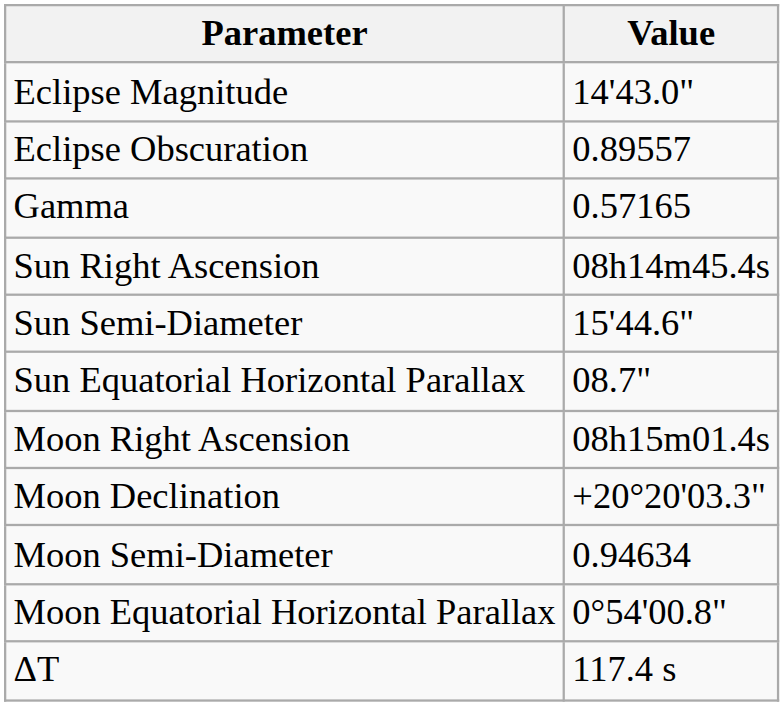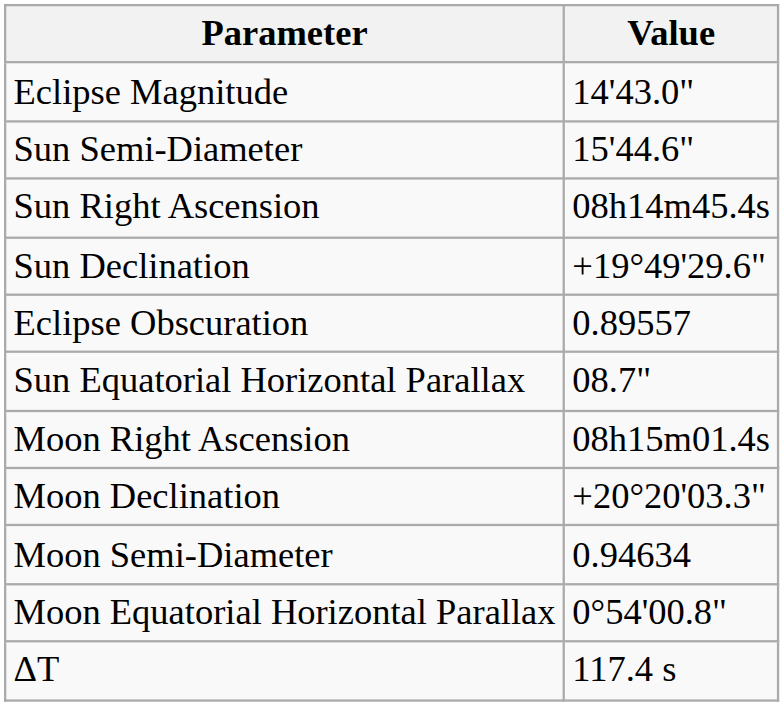rows swapped: (161, 149) <-> (158, 322)
- row: (71, 206)
+ row: (132, 264)
